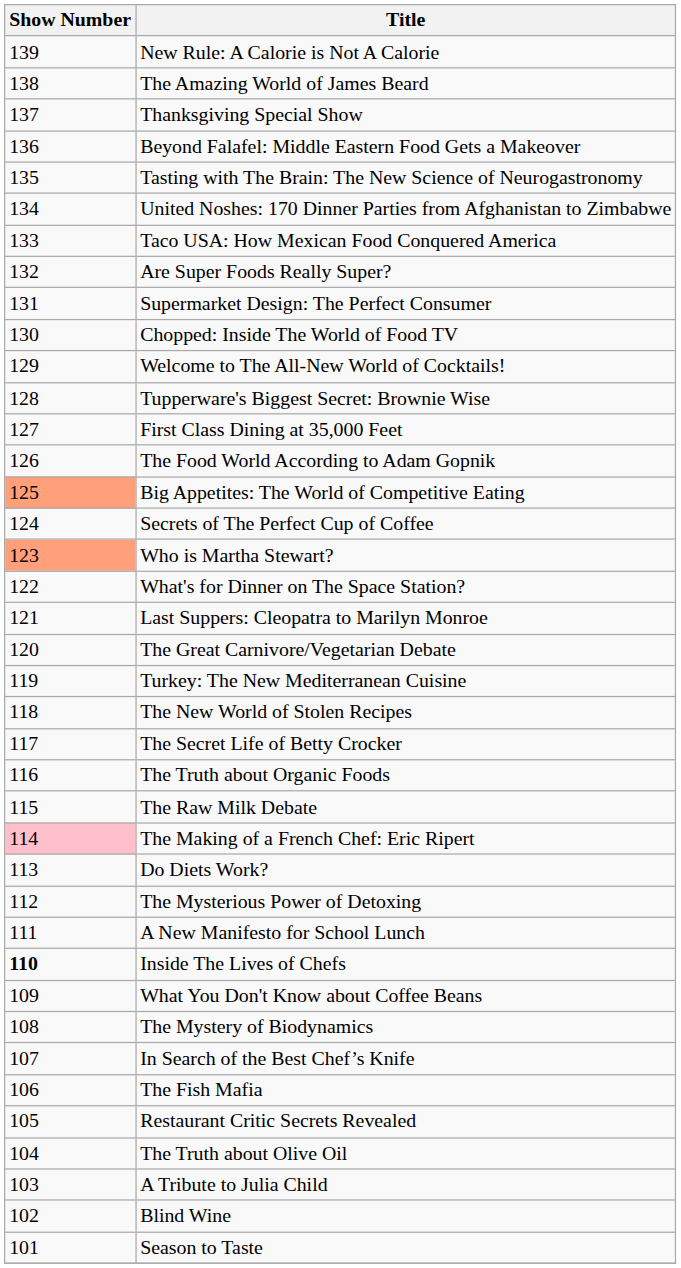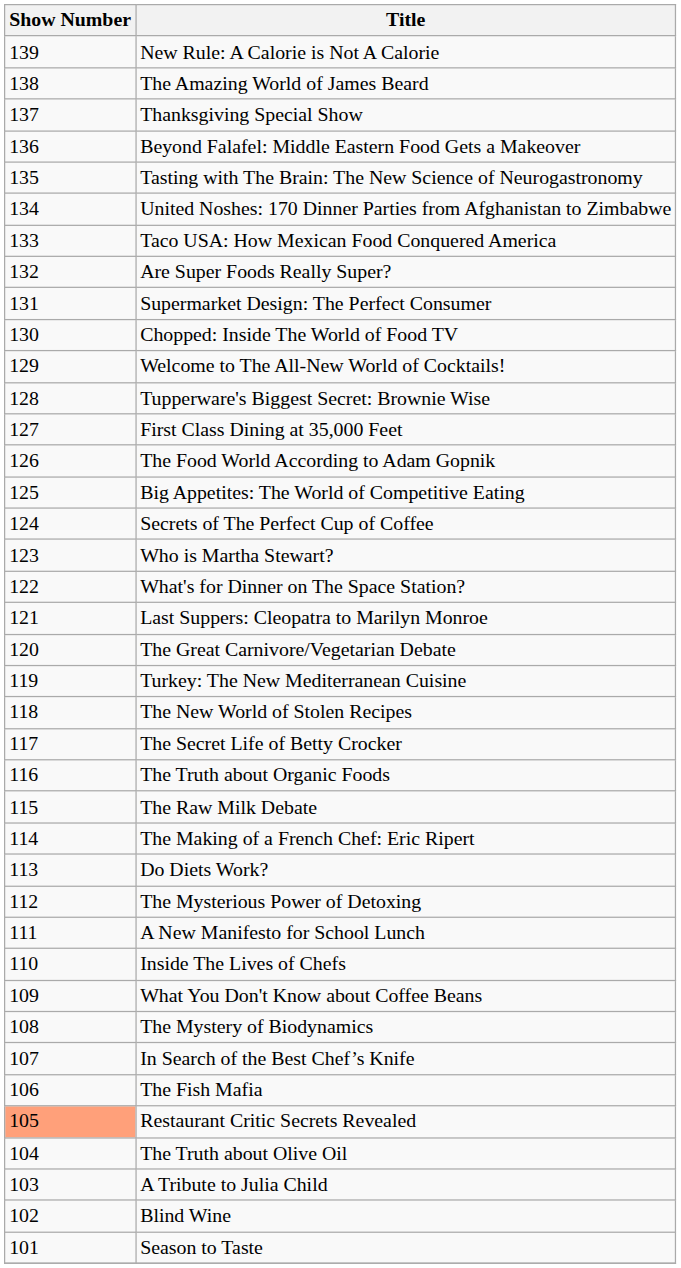(24, 492) lightsalmon background -> (24, 492) no background
(24, 555) lightsalmon background -> (24, 555) no background
(24, 838) pink background -> (24, 838) no background
(24, 964) bold -> (24, 964) normal
(24, 1121) no background -> (24, 1121) lightsalmon background
